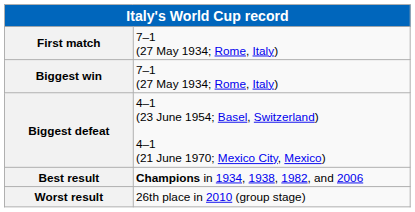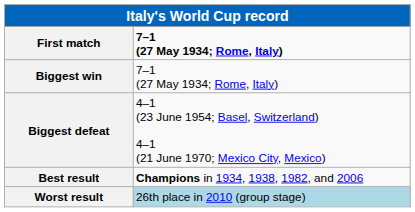(272, 43) normal -> (272, 43) bold
(272, 197) no background -> (272, 197) lightblue background
